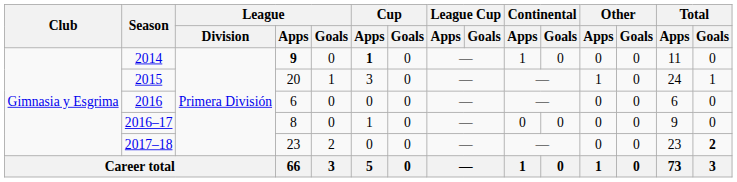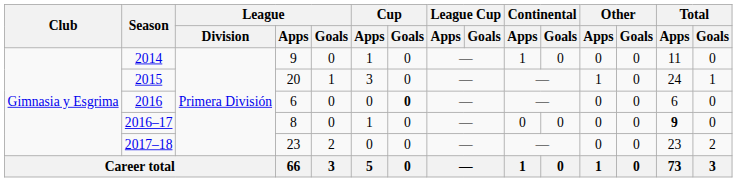(293, 58) bold -> (293, 58) normal
(369, 58) bold -> (369, 58) normal
(407, 101) normal -> (407, 101) bold
(674, 123) normal -> (674, 123) bold
(713, 144) bold -> (713, 144) normal
